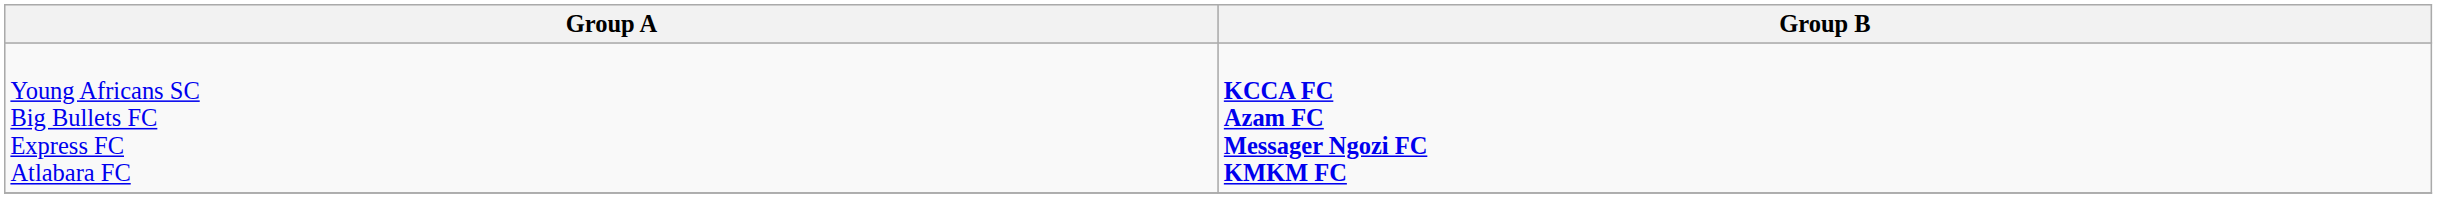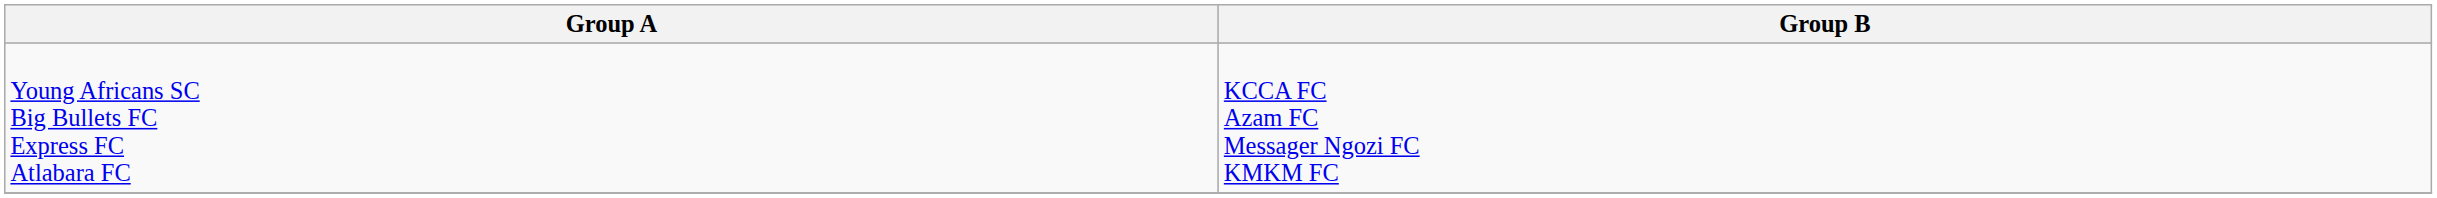(1326, 131) bold -> (1322, 131) normal
